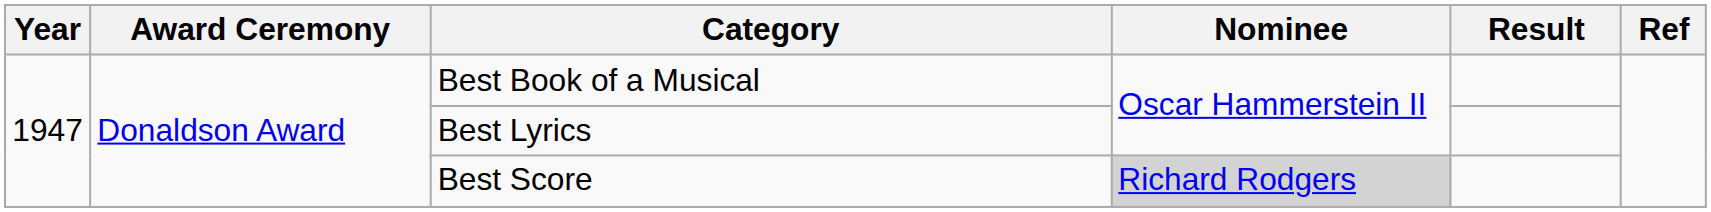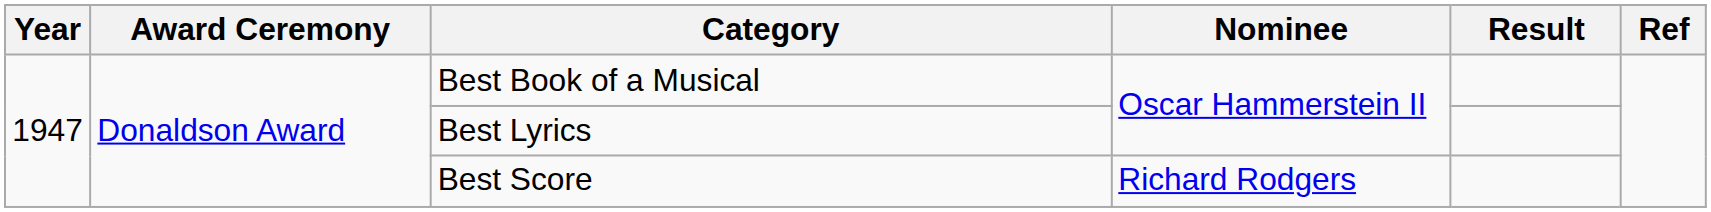(1237, 180) lightgrey background -> (1237, 180) no background
